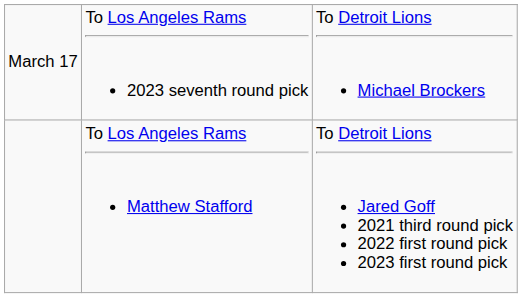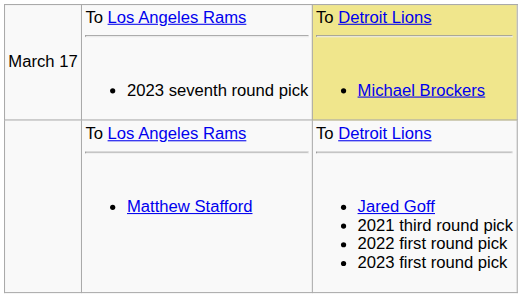(414, 54) no background -> (414, 54) khaki background
